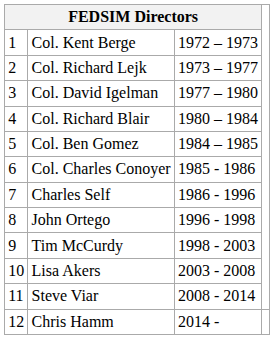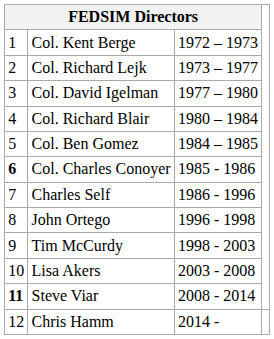(12, 169) normal -> (12, 169) bold
(16, 296) normal -> (16, 296) bold
